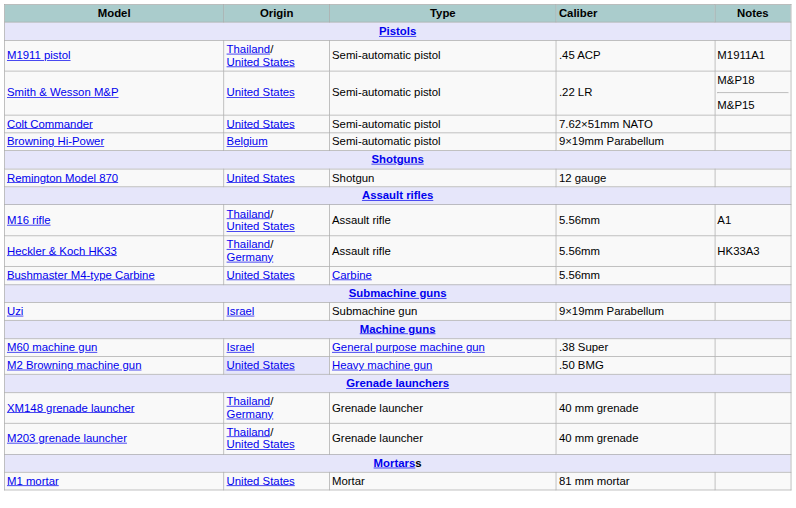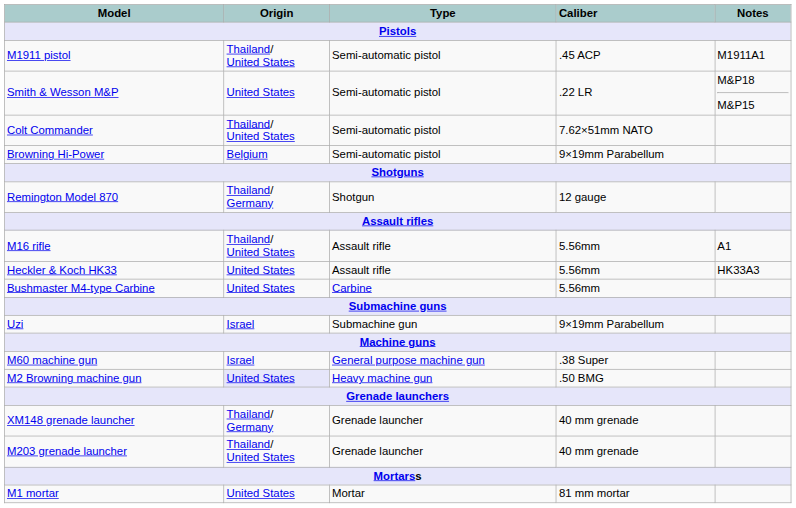(261, 123) United States -> (261, 130) Thailand/ United States
(261, 177) United States -> (250, 197) Thailand/ Germany
(250, 251) Thailand/ Germany -> (261, 270) United States
